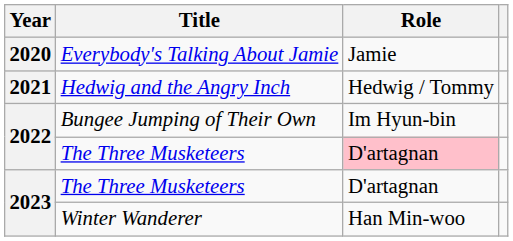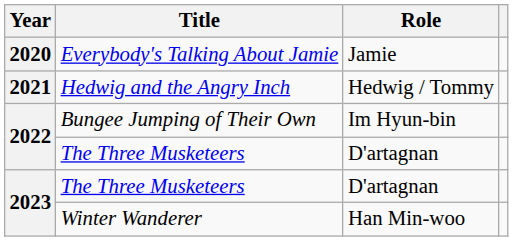(393, 152) pink background -> (393, 152) no background
